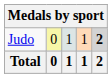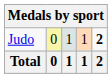(100, 39) lightgrey background -> (100, 39) no background
